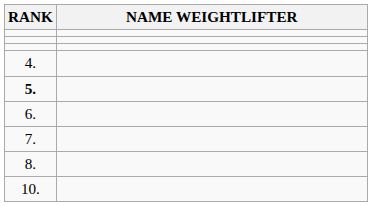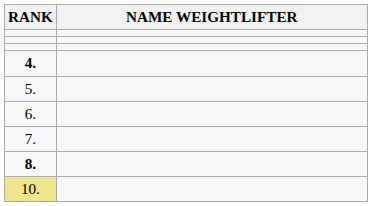(30, 63) normal -> (30, 63) bold
(30, 88) bold -> (30, 88) normal
(30, 163) normal -> (30, 163) bold
(30, 188) no background -> (30, 188) khaki background
